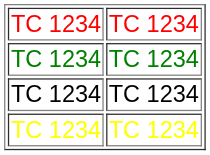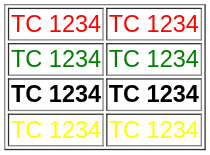(56, 94) normal -> (56, 94) bold
(154, 94) normal -> (154, 94) bold
